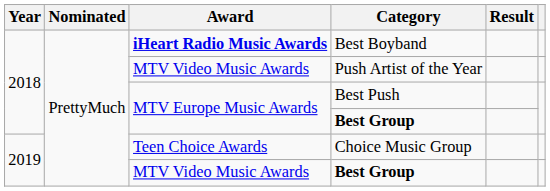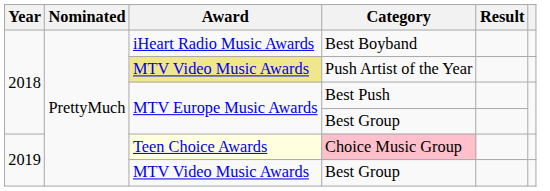(230, 43) bold -> (224, 43) normal
(221, 69) no background -> (221, 69) khaki background
(375, 120) bold -> (362, 120) normal
(200, 146) no background -> (200, 146) lightyellow background
(403, 146) no background -> (394, 146) pink background
(375, 172) bold -> (362, 172) normal
